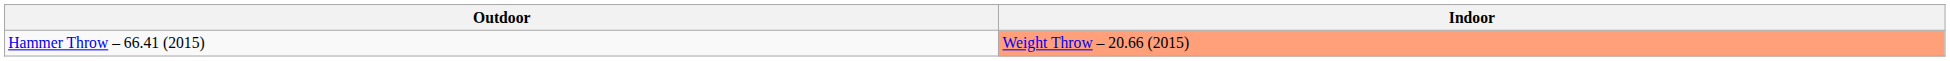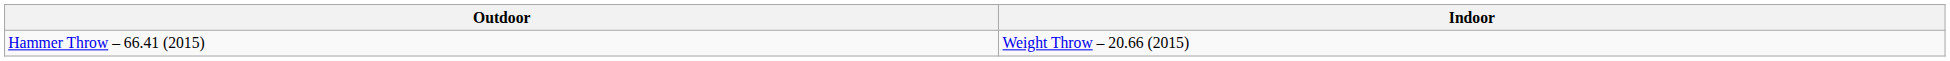(1096, 43) lightsalmon background -> (1096, 43) no background
